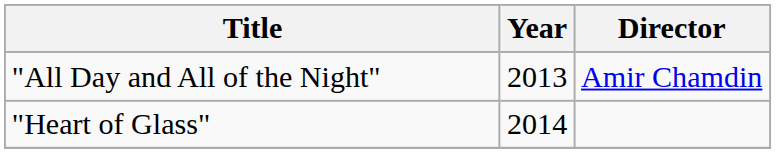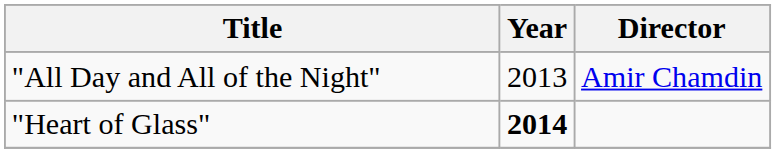(537, 123) normal -> (537, 123) bold
